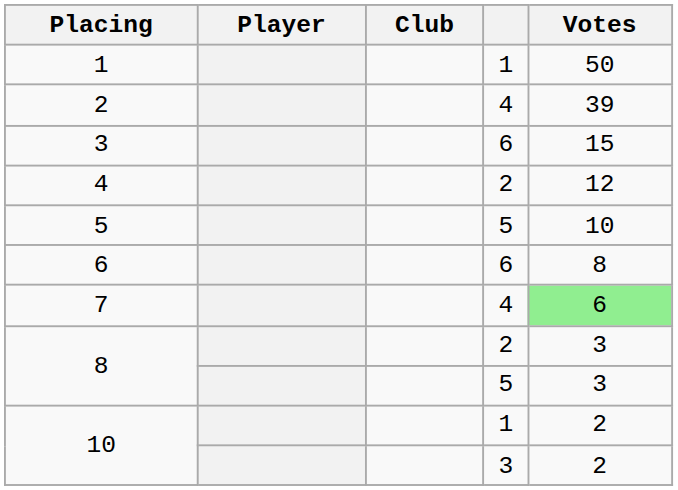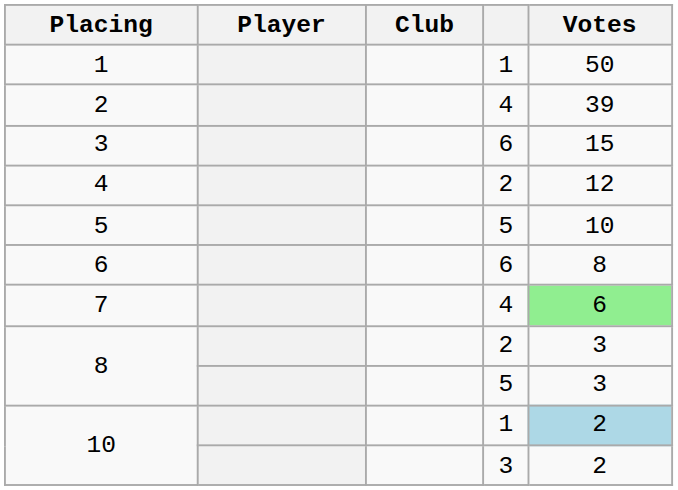(600, 425) no background -> (600, 425) lightblue background
